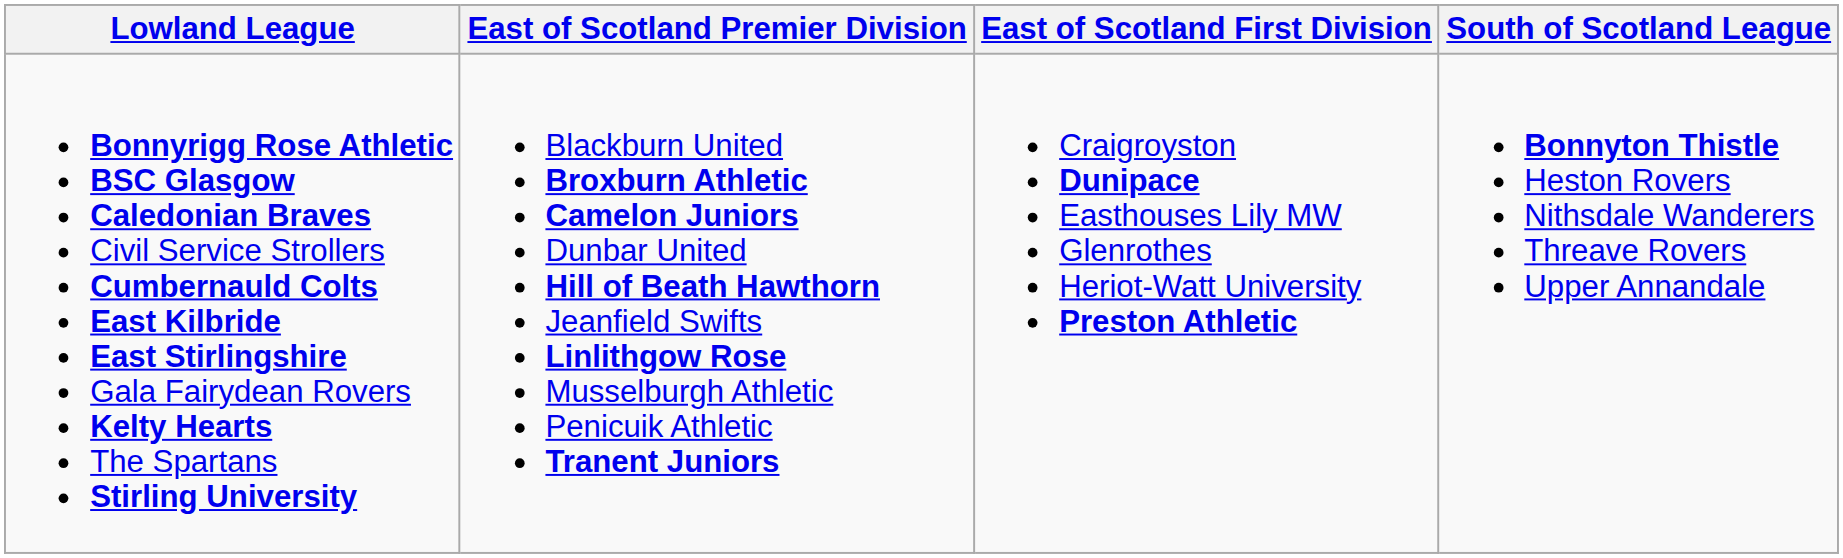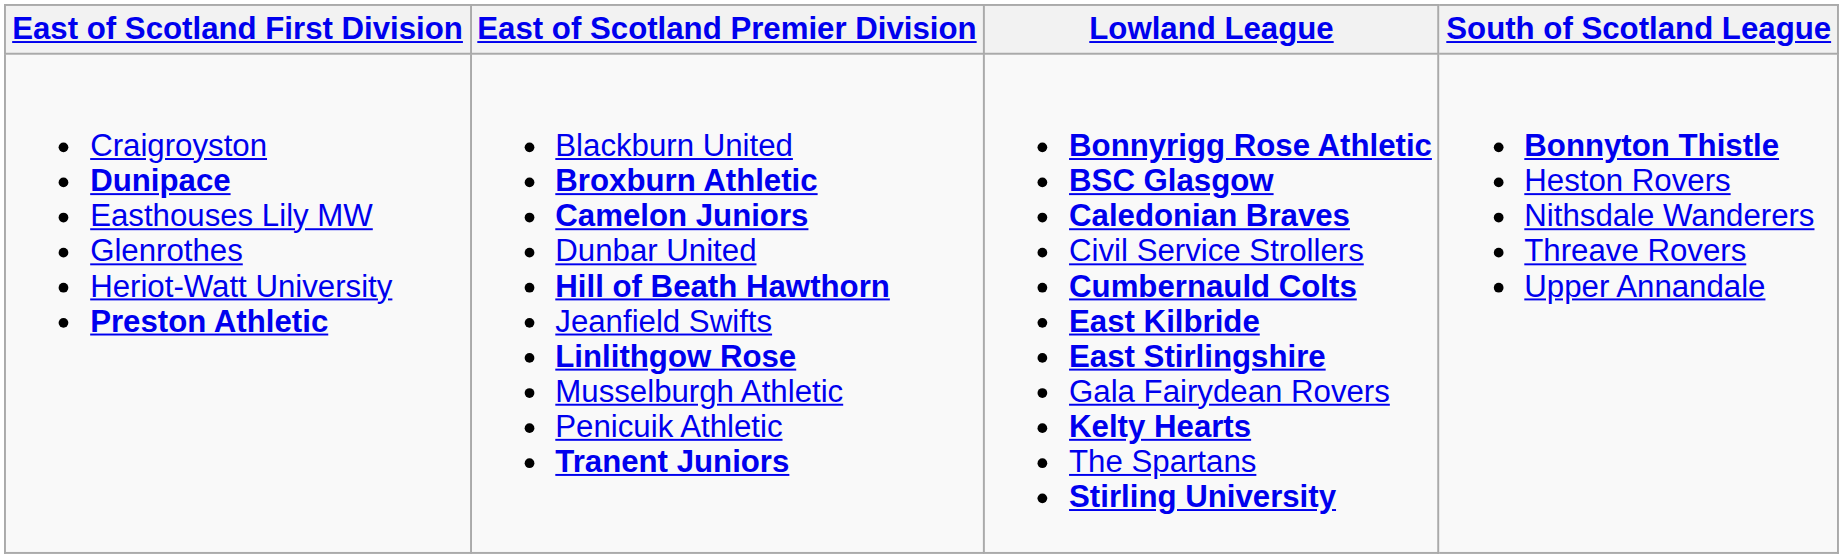columns swapped: (233, 29) <-> (1207, 29)
